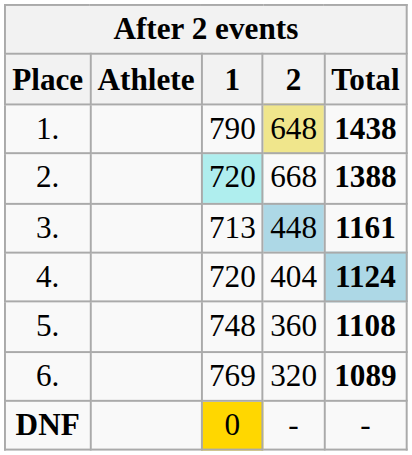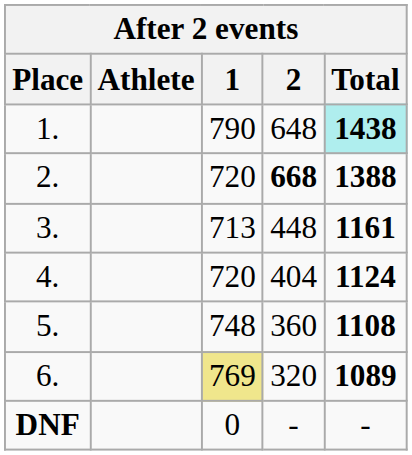(294, 128) khaki background -> (294, 128) no background
(365, 128) no background -> (365, 128) paleturquoise background
(232, 177) paleturquoise background -> (232, 177) no background
(294, 177) normal -> (294, 177) bold
(294, 227) lightblue background -> (294, 227) no background
(365, 276) lightblue background -> (365, 276) no background
(232, 375) no background -> (232, 375) khaki background
(232, 425) gold background -> (232, 425) no background
